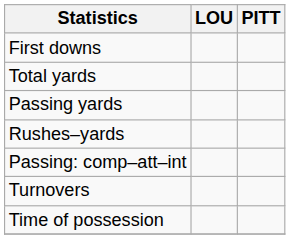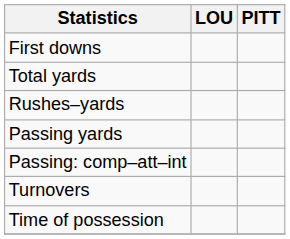rows swapped: (67, 133) <-> (66, 104)
